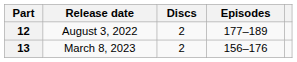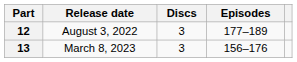(182, 31) 2 -> (182, 31) 3
(182, 48) 2 -> (182, 48) 3
